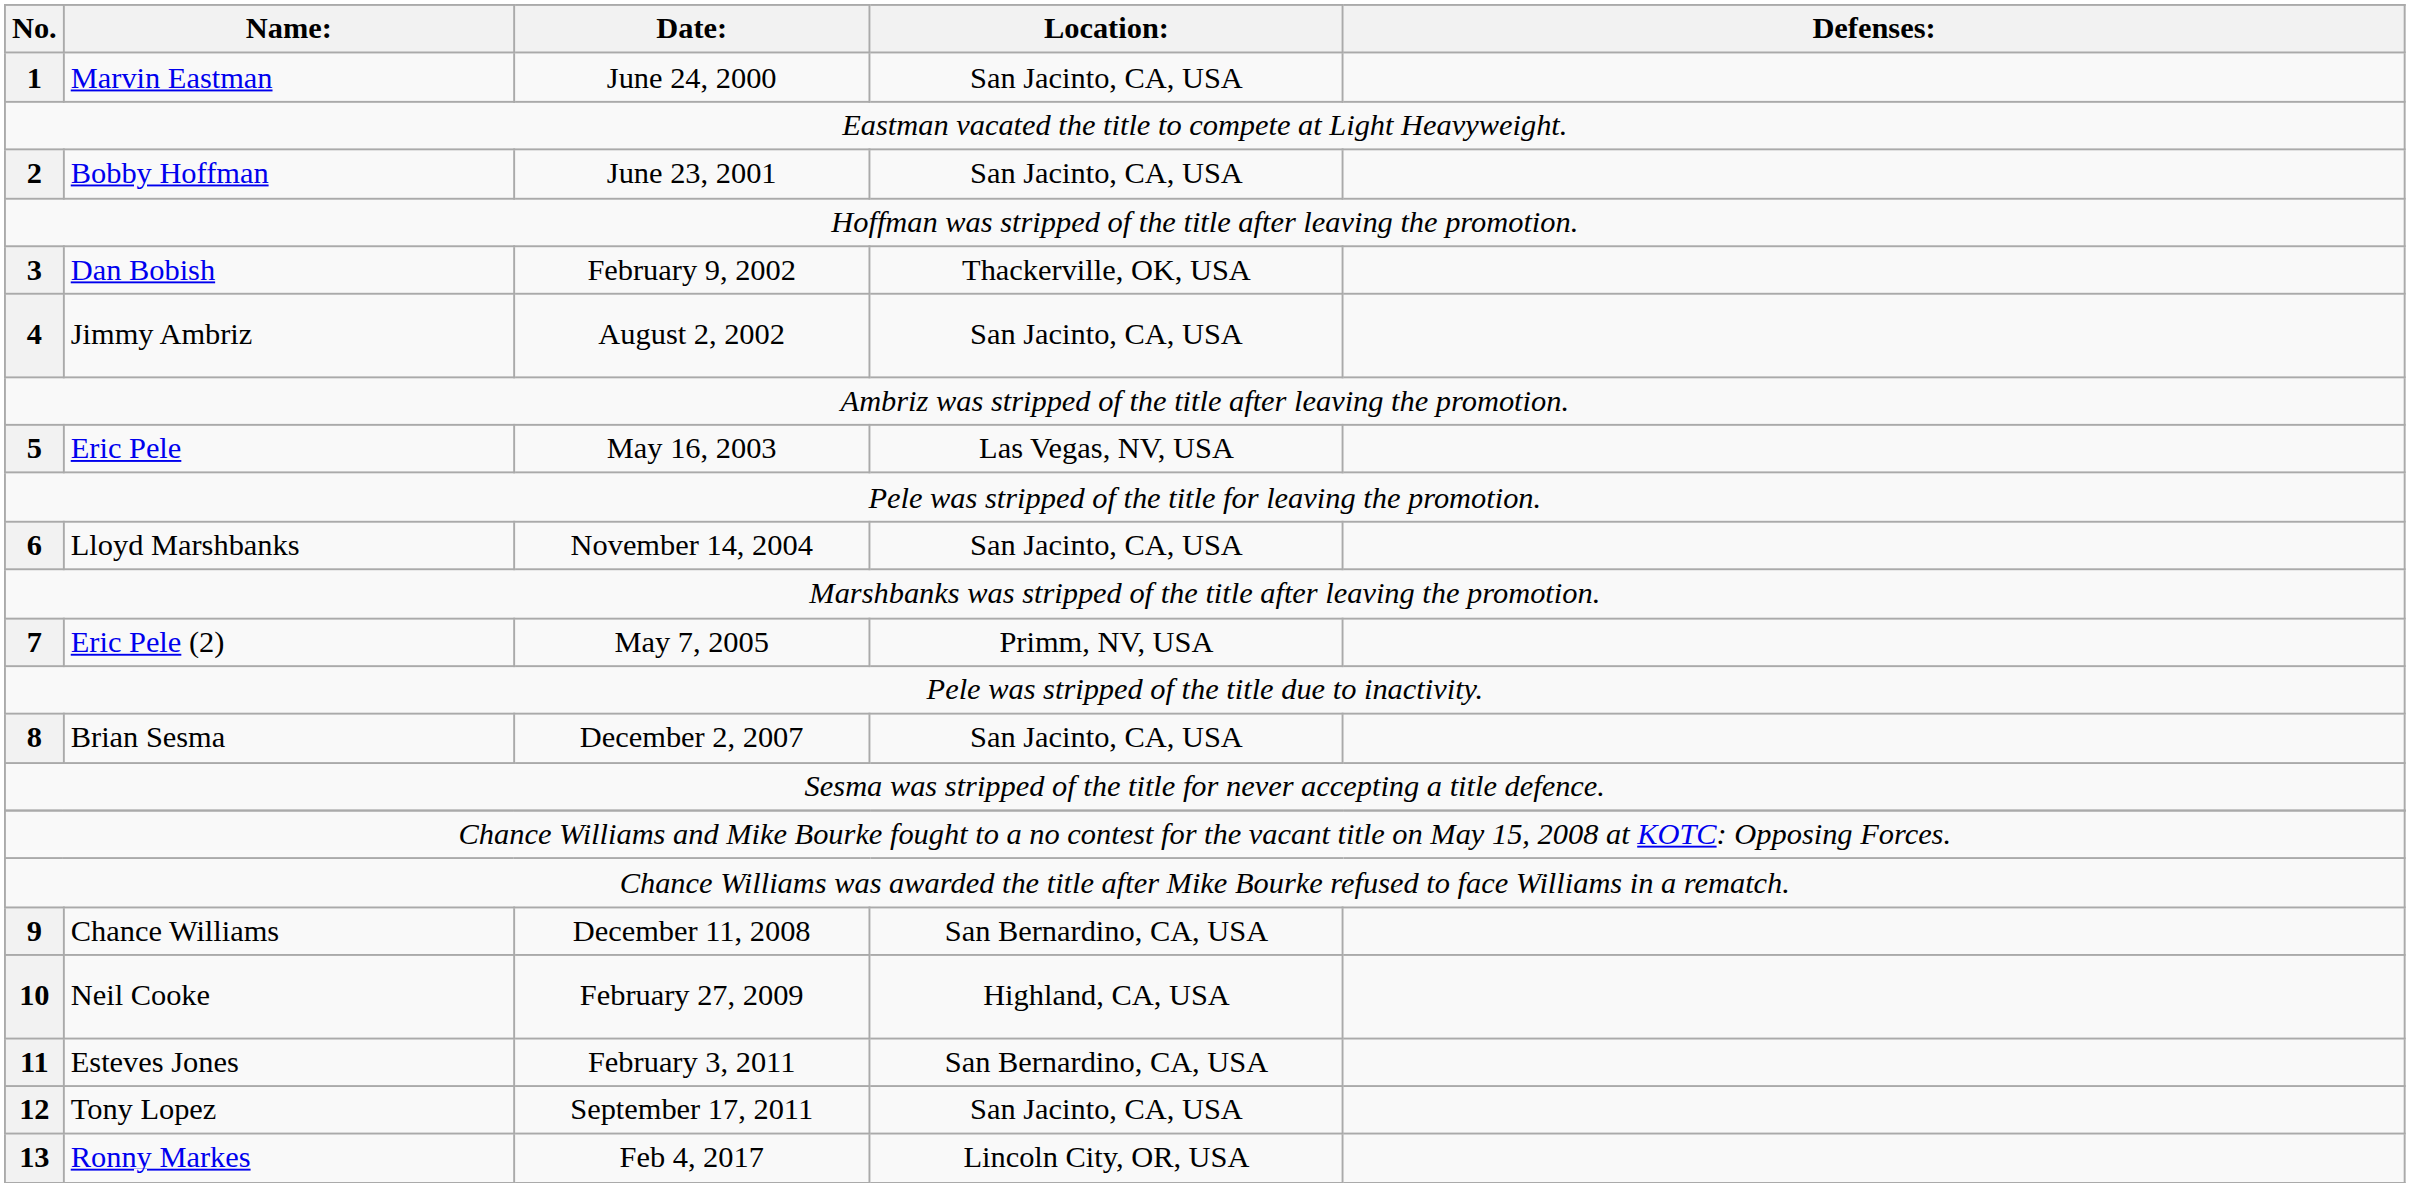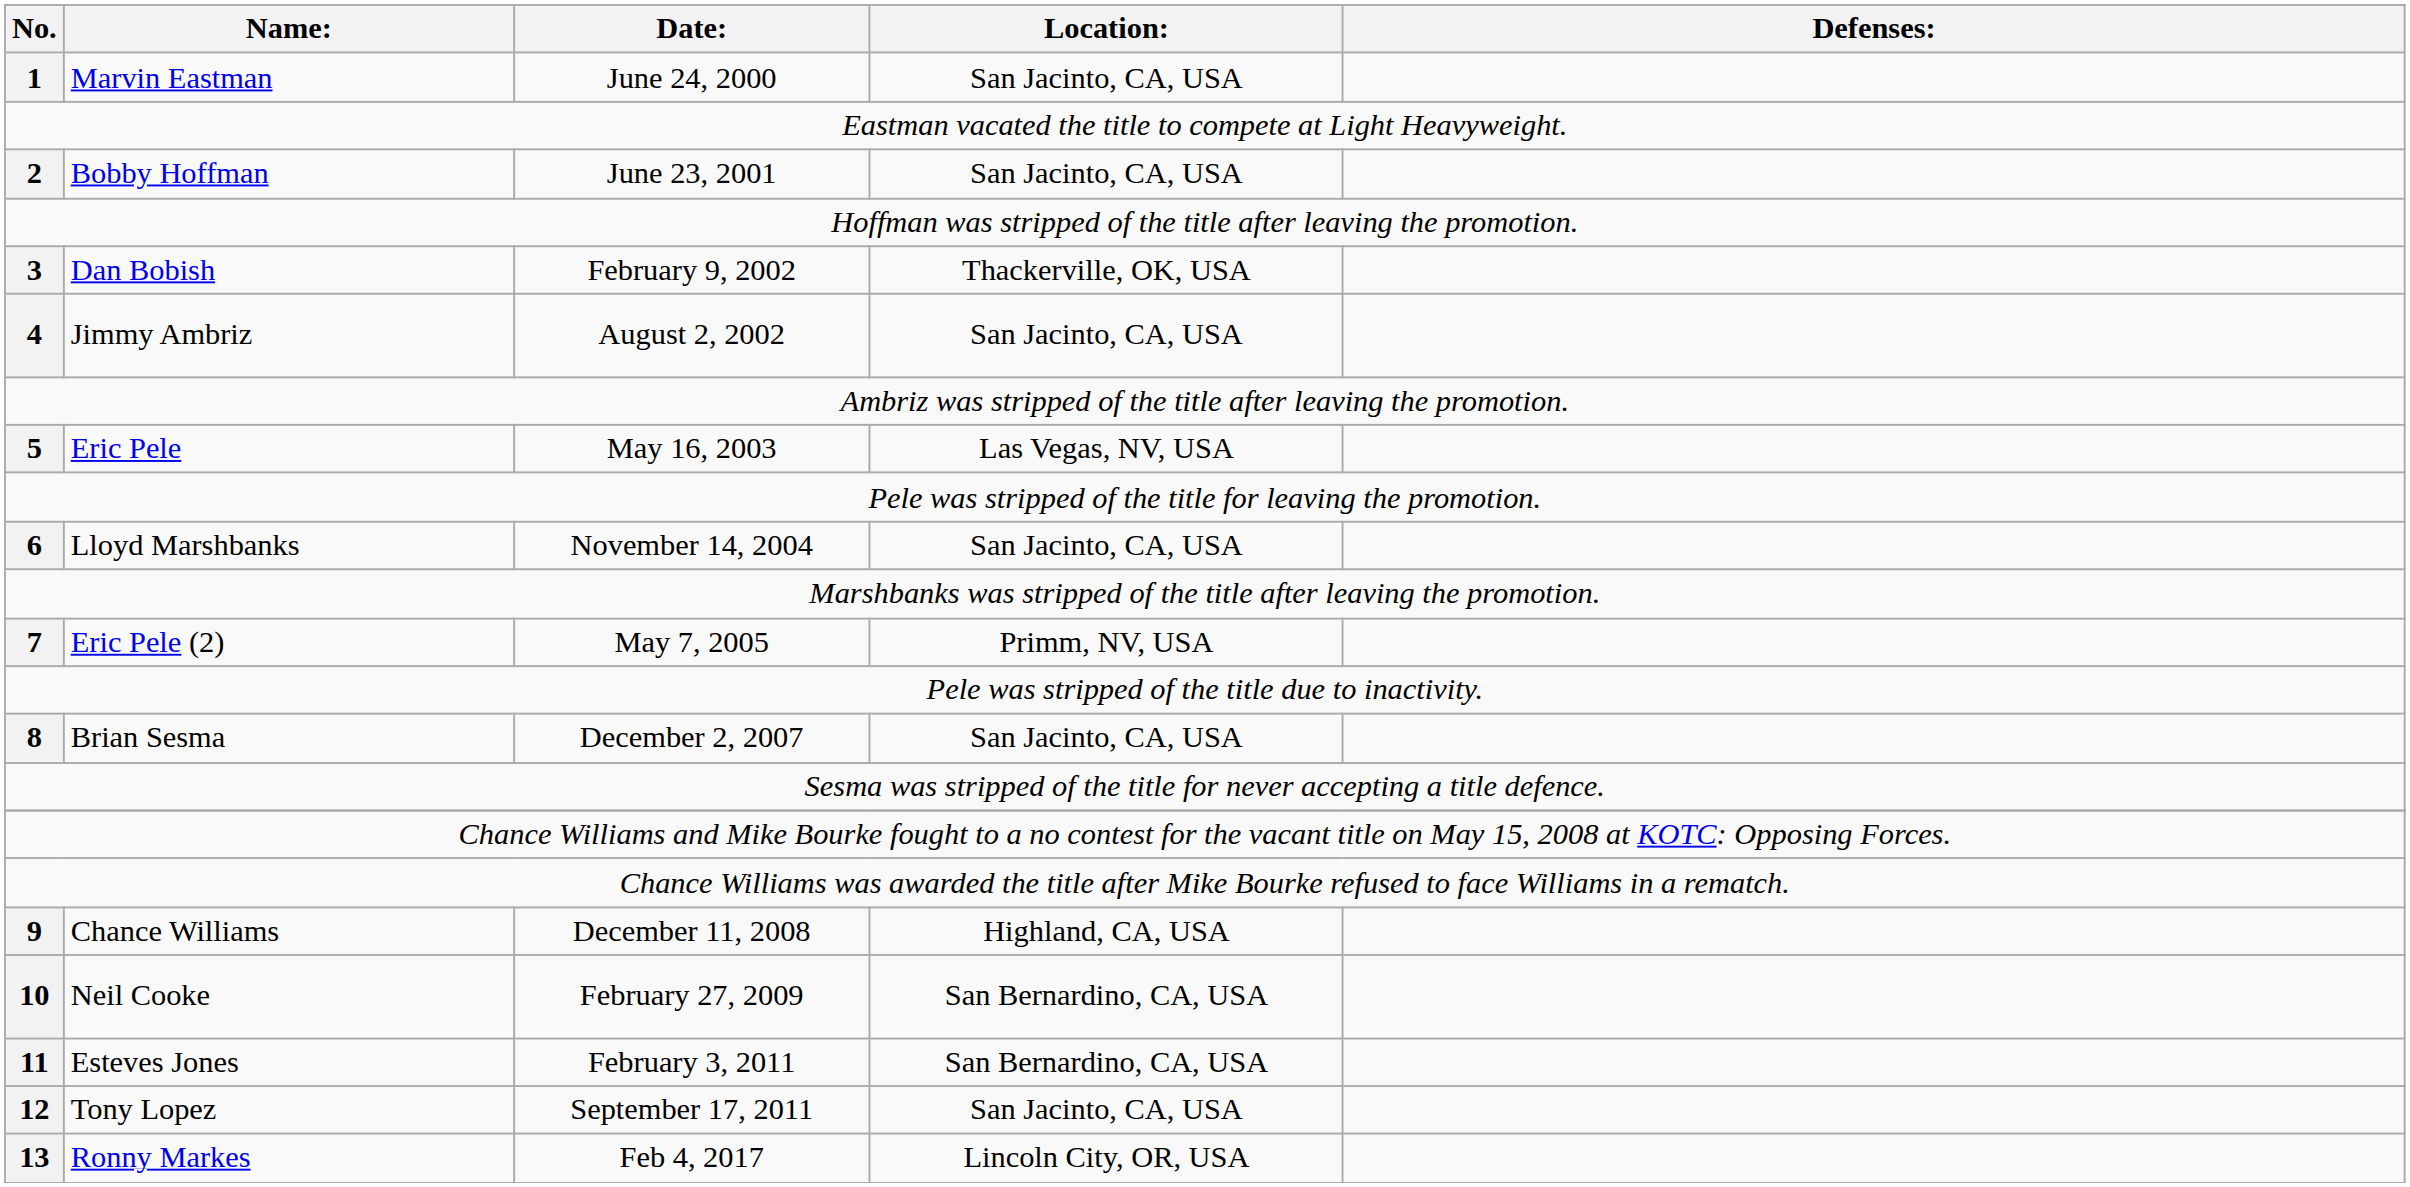(1106, 930) San Bernardino, CA, USA -> (1106, 930) Highland, CA, USA
(1106, 995) Highland, CA, USA -> (1106, 995) San Bernardino, CA, USA
